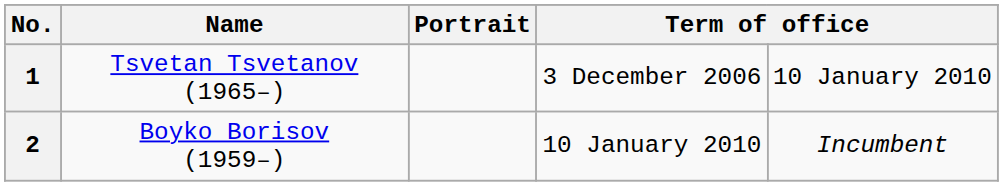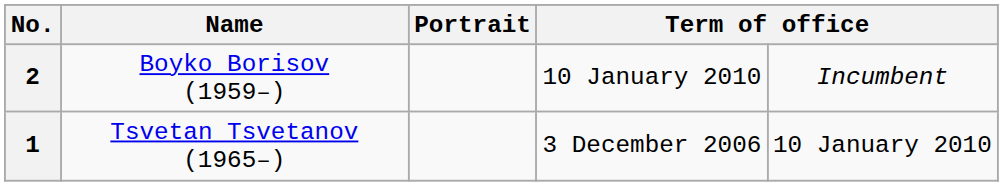rows swapped: (33, 78) <-> (33, 146)
